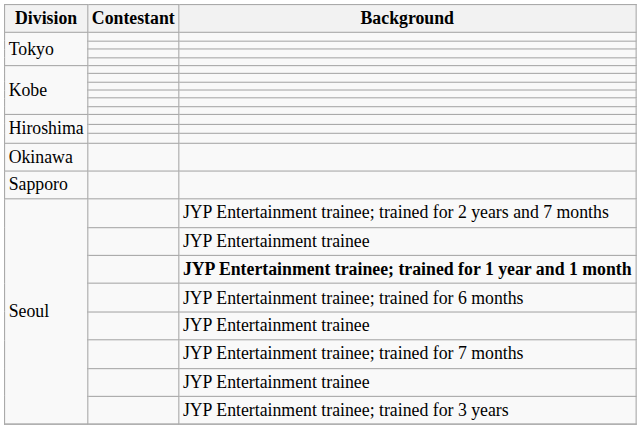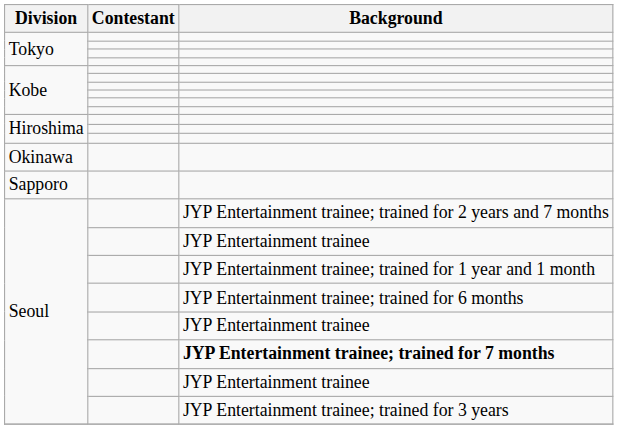(407, 269) bold -> (389, 269) normal
(353, 353) normal -> (369, 353) bold
